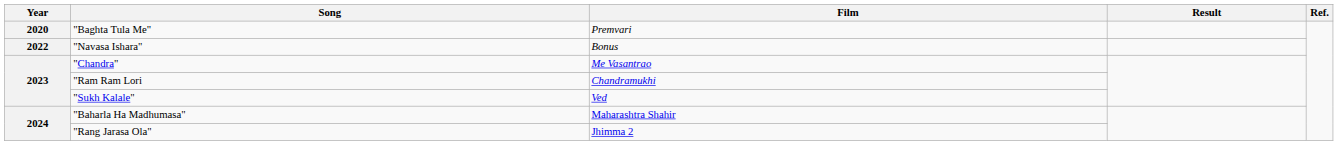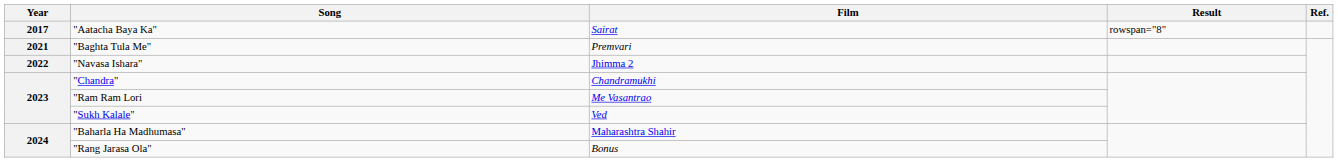+ row: (115, 30)
(38, 30) 2020 -> (38, 47) 2021
(605, 47) Bonus -> (612, 64) Jhimma 2
(621, 64) Me Vasantrao -> (624, 81) Chandramukhi
(624, 81) Chandramukhi -> (621, 98) Me Vasantrao
(612, 132) Jhimma 2 -> (605, 149) Bonus
